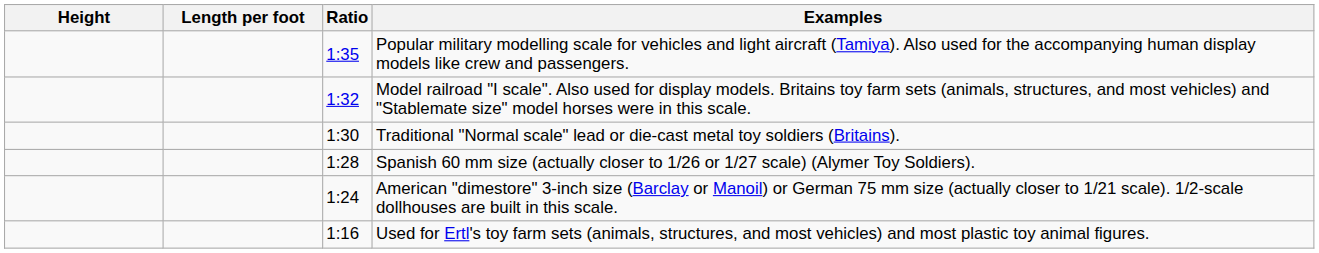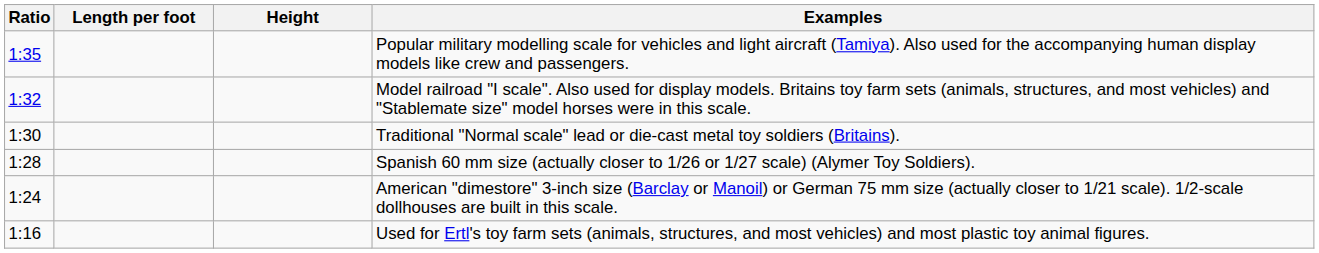columns swapped: (347, 17) <-> (84, 17)
